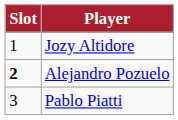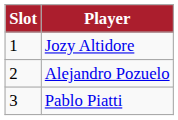(13, 73) bold -> (13, 73) normal
